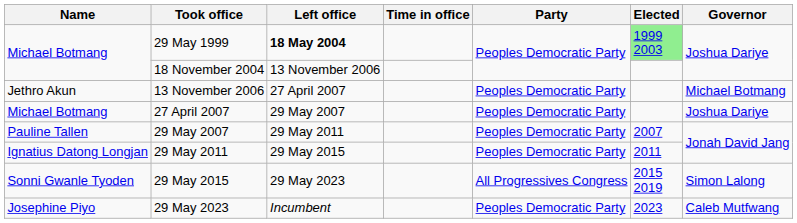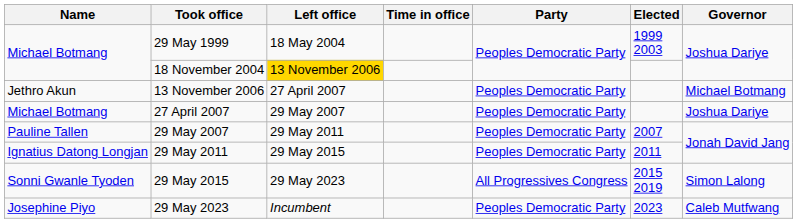(308, 42) bold -> (308, 42) normal
(648, 42) lightgreen background -> (648, 42) no background
(325, 70) no background -> (325, 70) gold background
